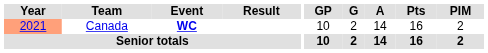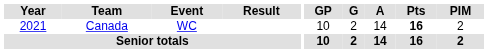(33, 26) lightsalmon background -> (33, 26) no background
(187, 26) bold -> (187, 26) normal
(416, 26) normal -> (416, 26) bold
